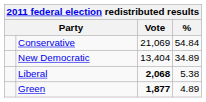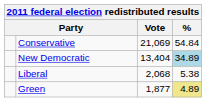(187, 58) no background -> (187, 58) lightblue background
(158, 74) bold -> (158, 74) normal
(158, 89) bold -> (158, 89) normal
(190, 89) no background -> (190, 89) khaki background
